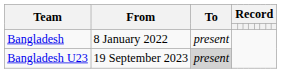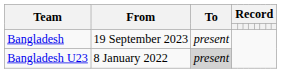(131, 39) 8 January 2022 -> (141, 39) 19 September 2023
(141, 58) 19 September 2023 -> (131, 58) 8 January 2022
